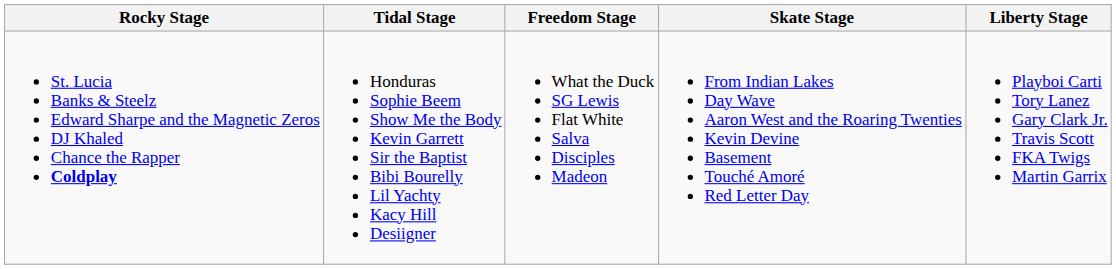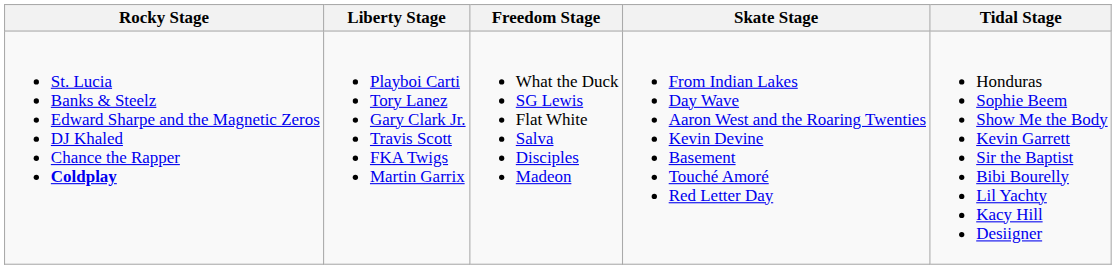columns swapped: (1039, 17) <-> (414, 17)
